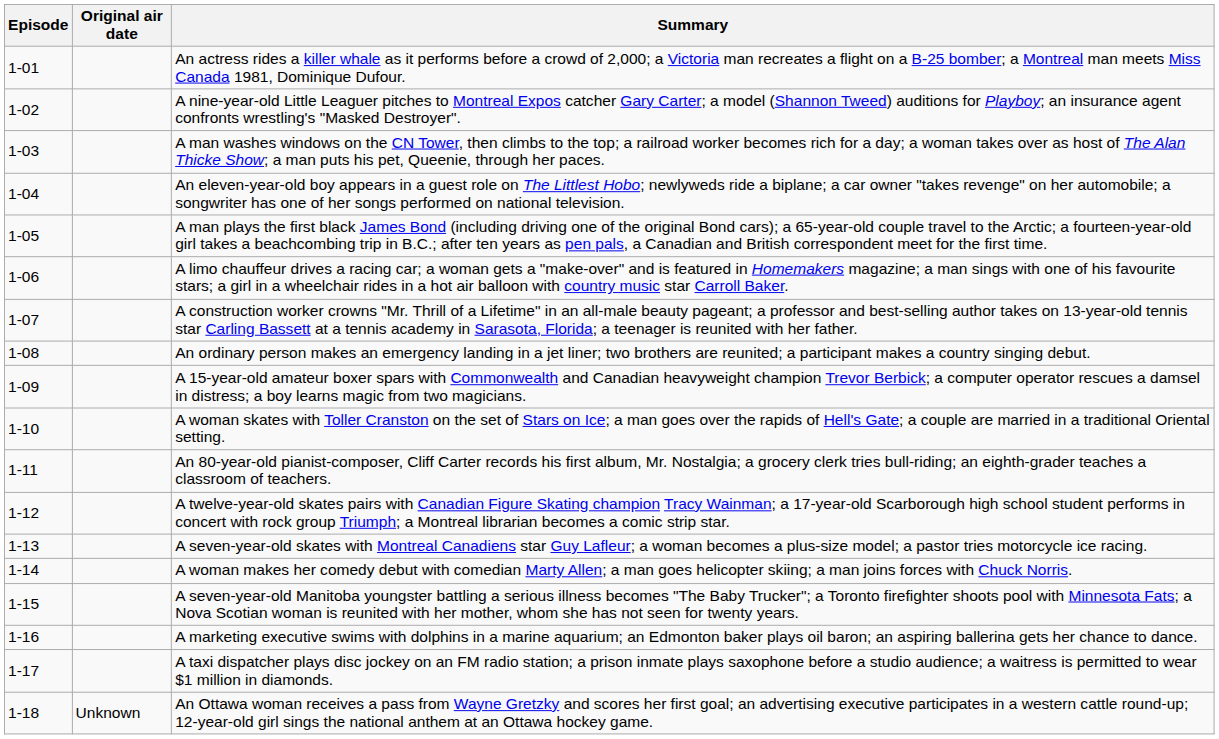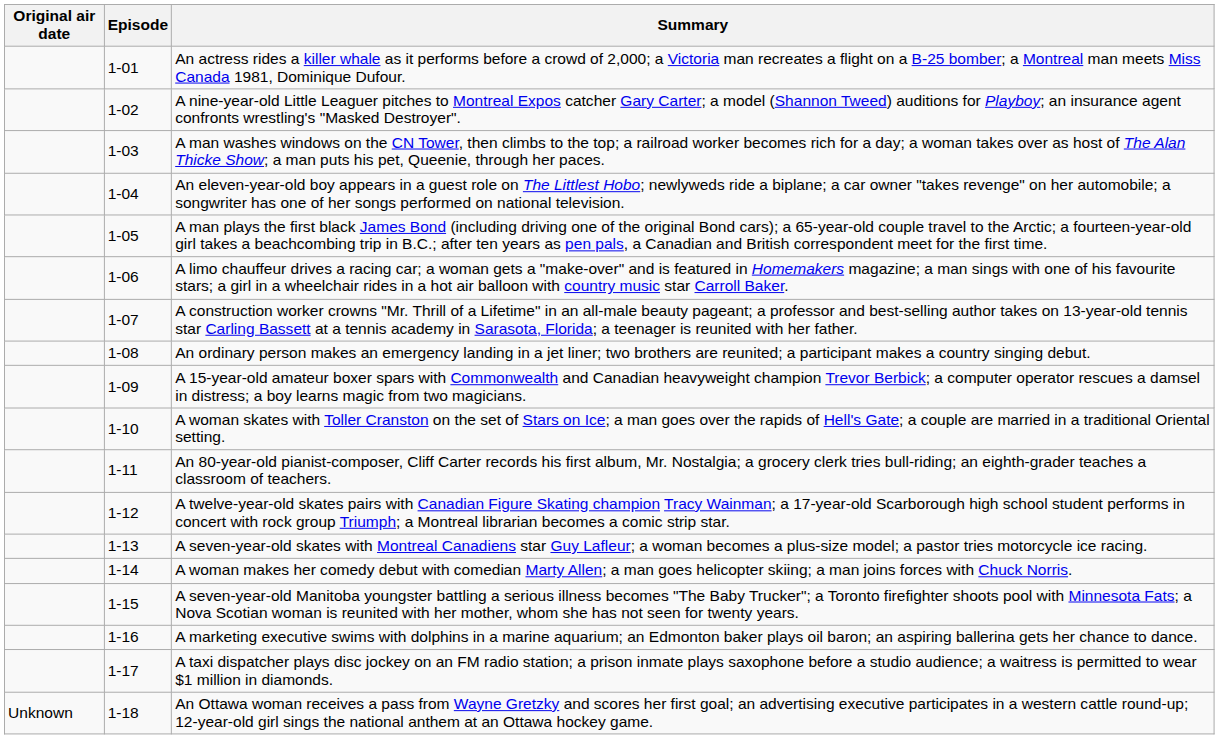columns swapped: (38, 25) <-> (122, 25)
